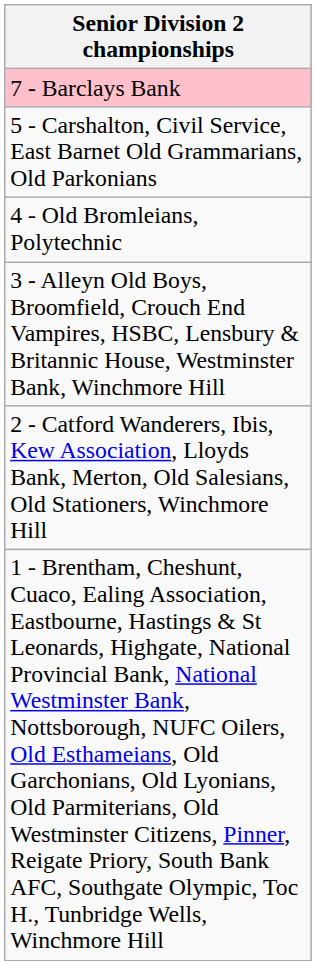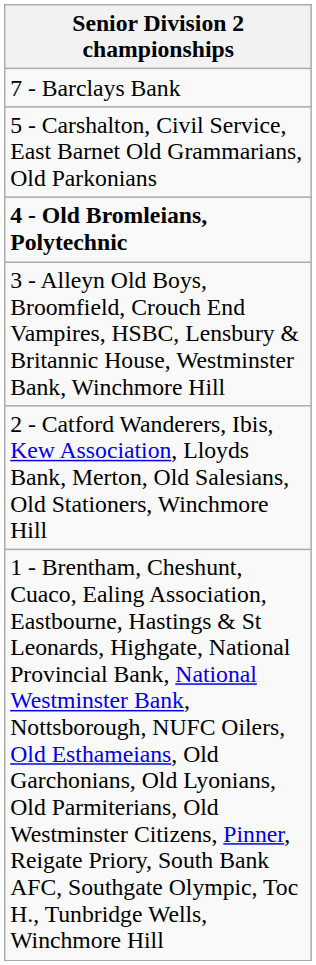(95, 87) pink background -> (95, 87) no background
(104, 229) normal -> (109, 229) bold
